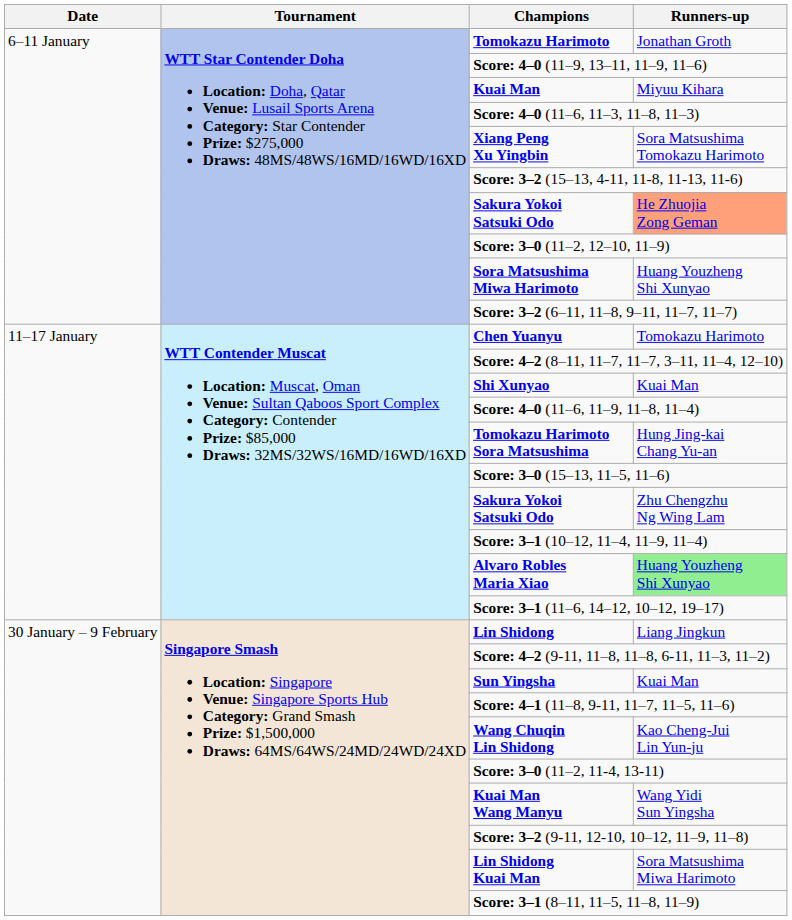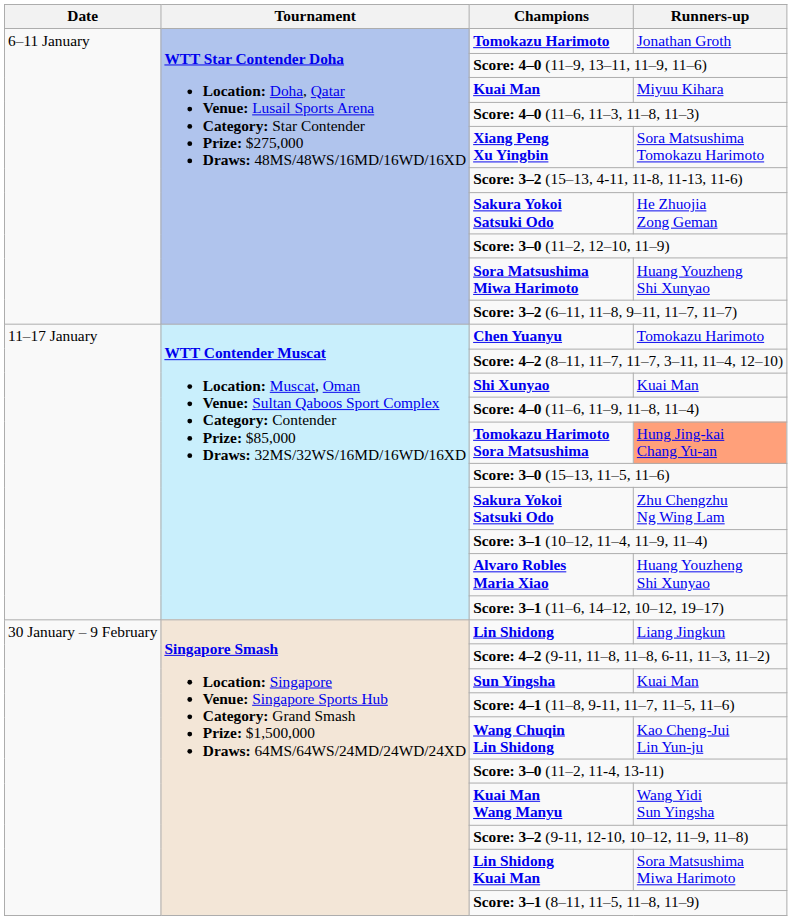(677, 213) lightsalmon background -> (677, 213) no background
(681, 442) no background -> (681, 442) lightsalmon background
(690, 574) lightgreen background -> (690, 574) no background
